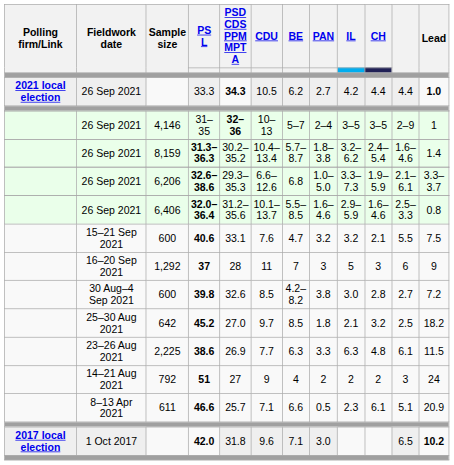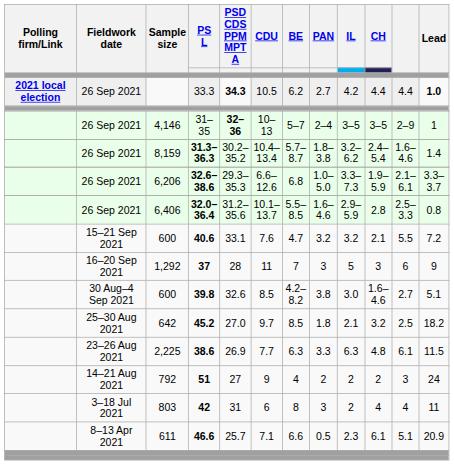(378, 210) 1.6– 4.6 -> (378, 210) 2.8
(434, 238) 7.5 -> (434, 238) 7.2
(378, 295) 2.8 -> (378, 295) 1.6– 4.6
(434, 295) 7.2 -> (434, 295) 5.1
+ row: (167, 408)
- row: (167, 441)
